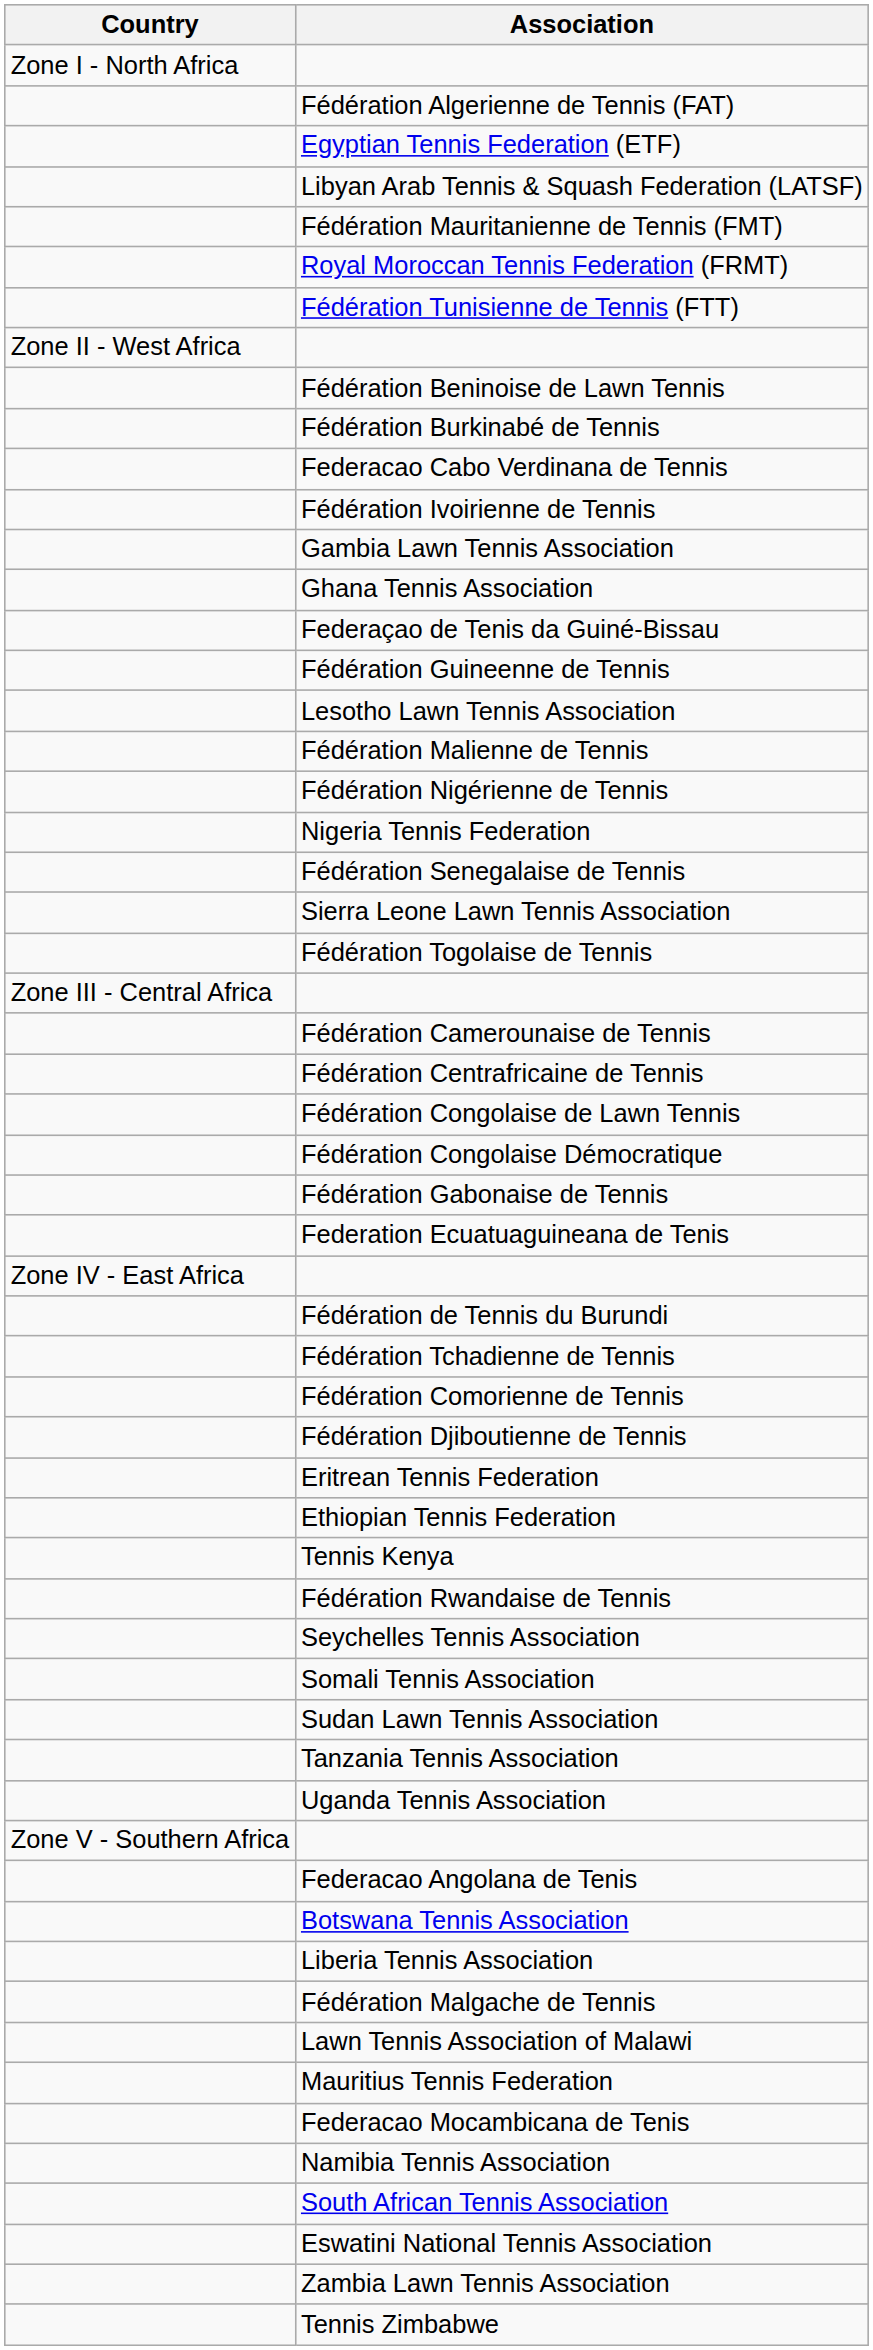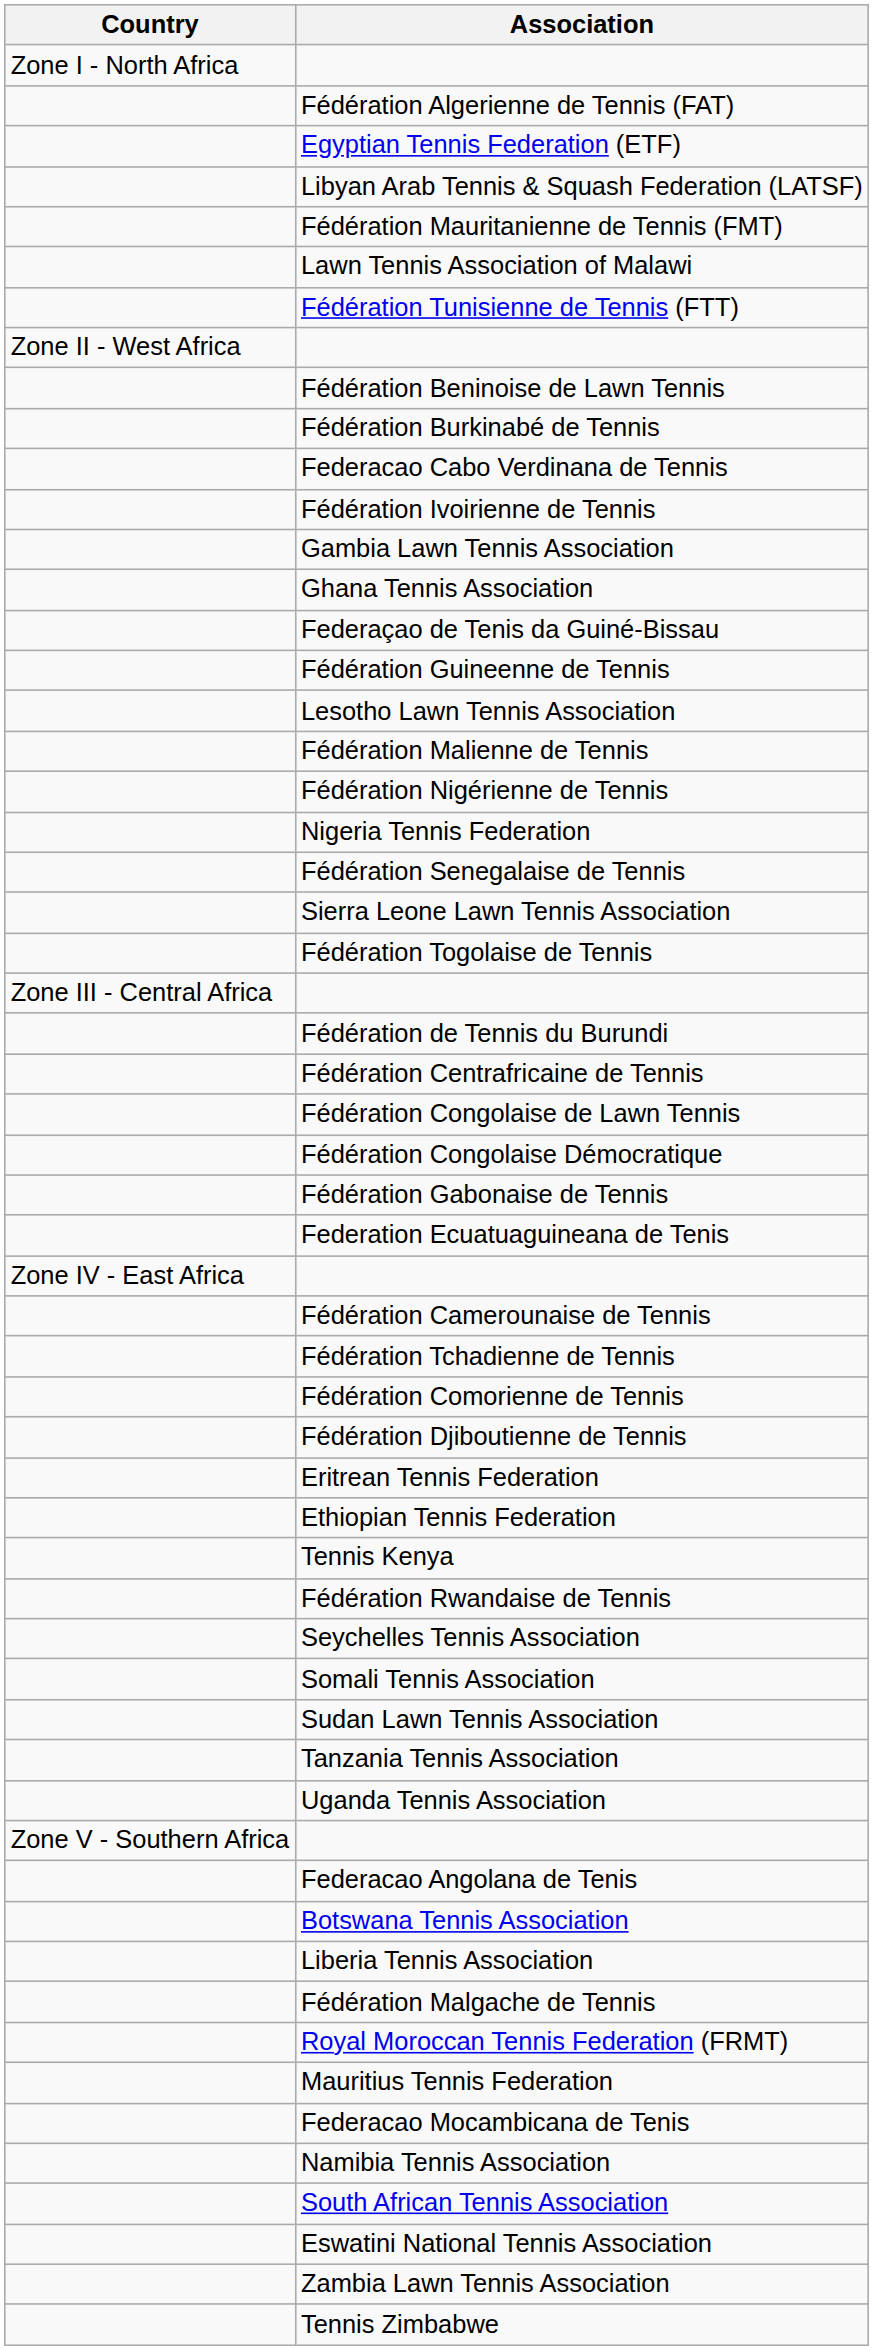(545, 266) Royal Moroccan Tennis Federation (FRMT) -> (497, 266) Lawn Tennis Association of Malawi
(506, 1033) Fédération Camerounaise de Tennis -> (485, 1033) Fédération de Tennis du Burundi
(485, 1315) Fédération de Tennis du Burundi -> (506, 1315) Fédération Camerounaise de Tennis
(497, 2041) Lawn Tennis Association of Malawi -> (545, 2041) Royal Moroccan Tennis Federation (FRMT)
